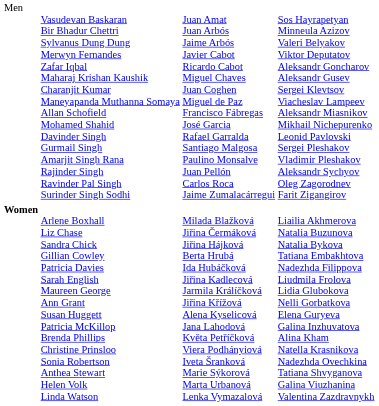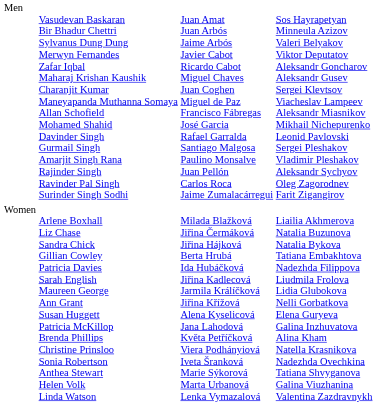(21, 209) bold -> (20, 209) normal
